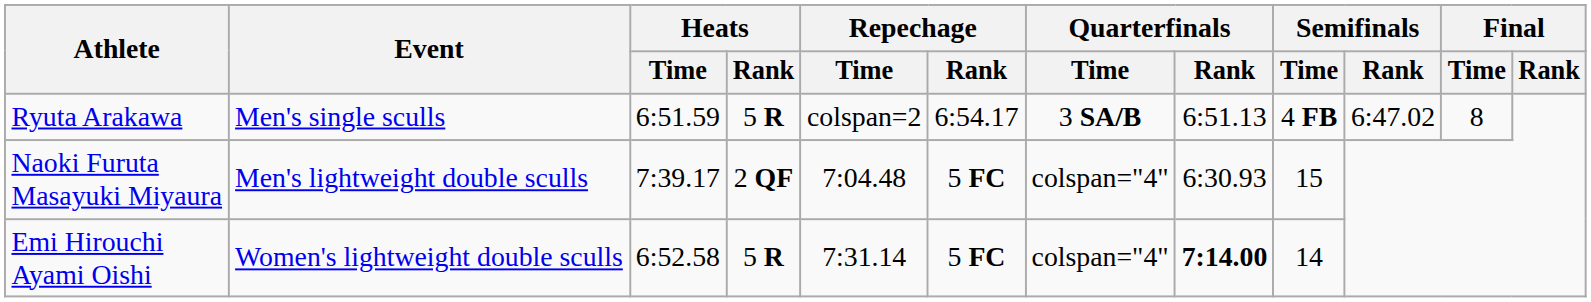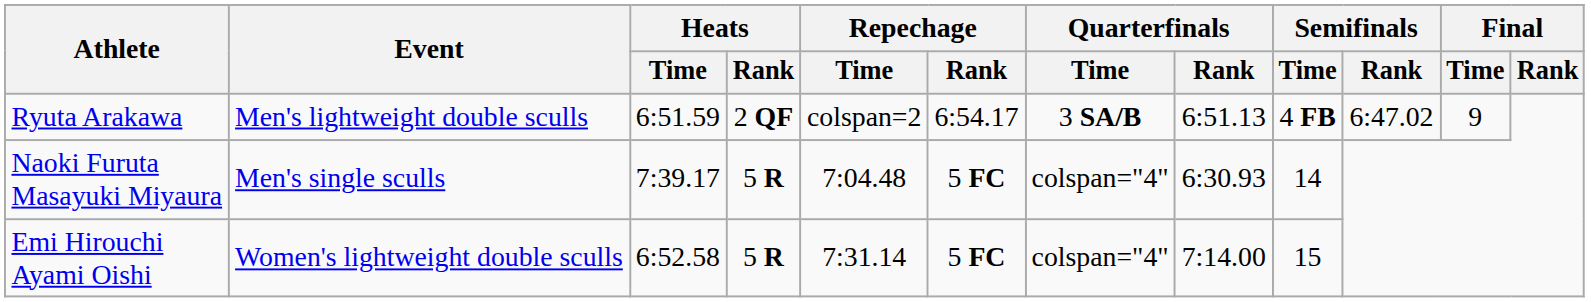(340, 117) Men's single sculls -> (412, 117) Men's lightweight double sculls
(763, 117) 5 R -> (763, 117) 2 QF
(1477, 117) 8 -> (1475, 117) 9
(412, 179) Men's lightweight double sculls -> (340, 179) Men's single sculls
(763, 179) 2 QF -> (763, 179) 5 R
(1309, 179) 15 -> (1308, 179) 14
(1225, 257) bold -> (1224, 257) normal
(1309, 257) 14 -> (1308, 257) 15
